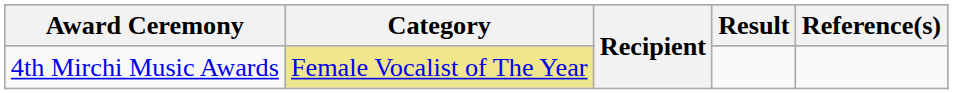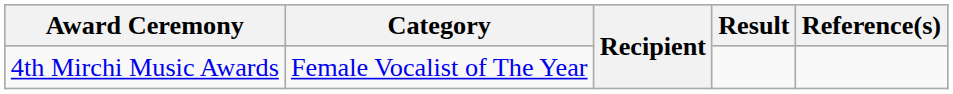(439, 66) khaki background -> (439, 66) no background
